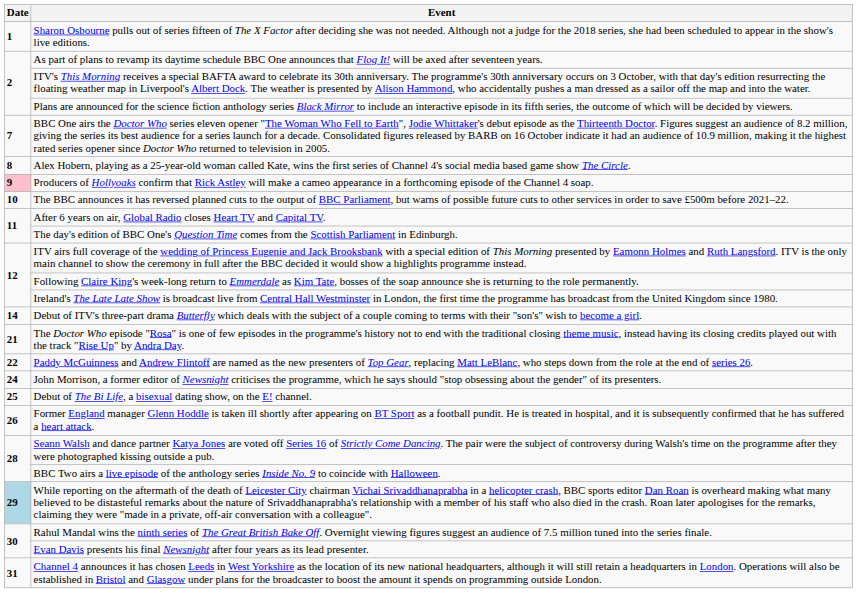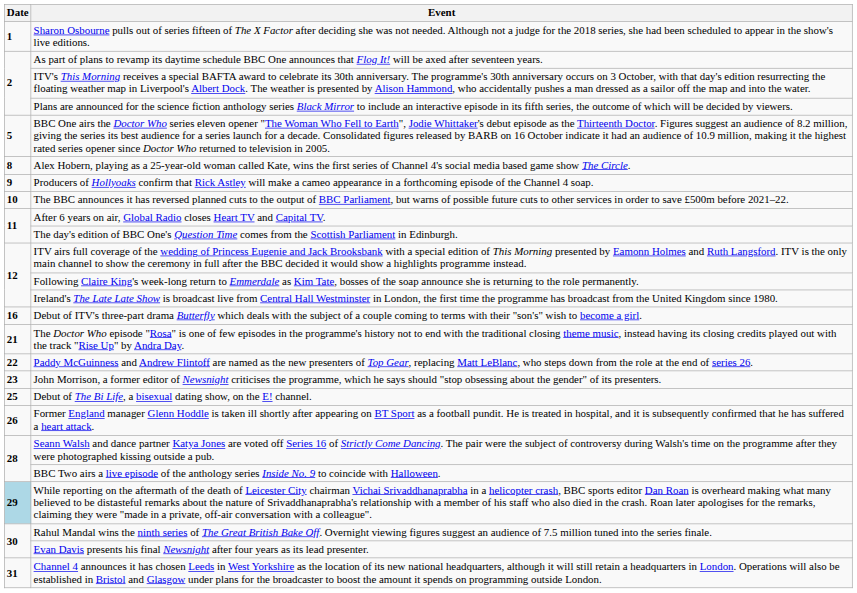(10, 136) 7 -> (10, 136) 5
(10, 182) pink background -> (10, 182) no background
(12, 315) 14 -> (12, 315) 16
(12, 379) 24 -> (12, 379) 23
